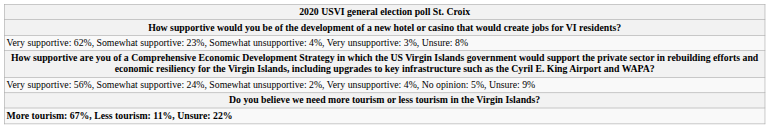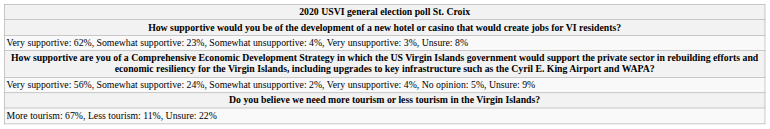(120, 116) bold -> (112, 116) normal
